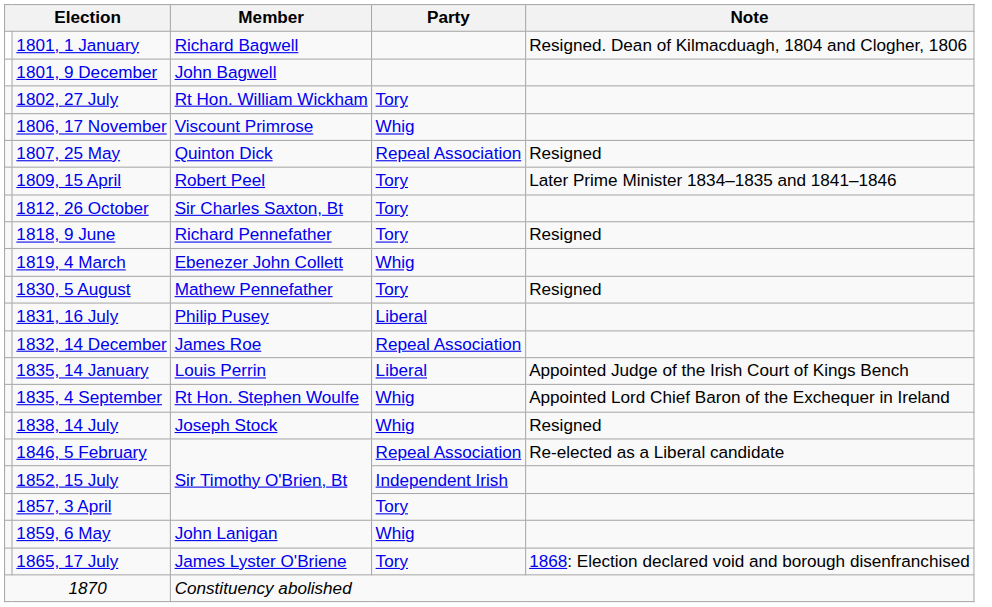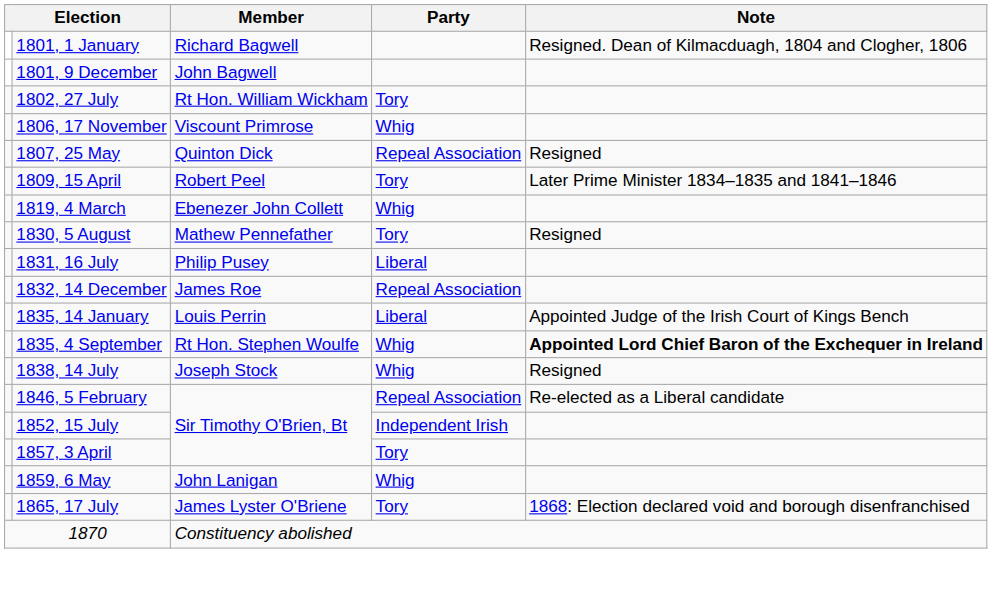- row: (83, 208)
- row: (66, 235)
(739, 398) normal -> (756, 343) bold
